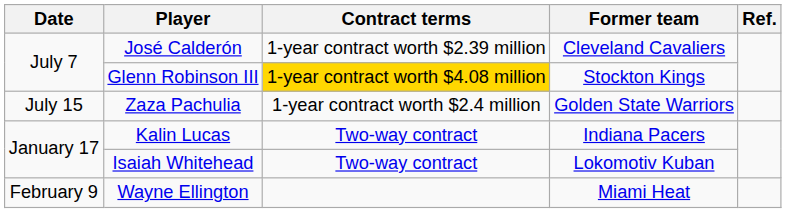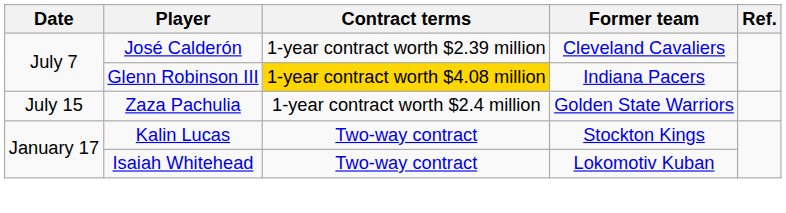(644, 76) Stockton Kings -> (644, 76) Indiana Pacers
(644, 134) Indiana Pacers -> (644, 134) Stockton Kings
- row: (183, 192)
